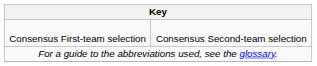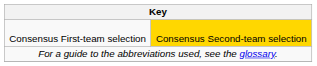(231, 38) no background -> (231, 38) gold background
